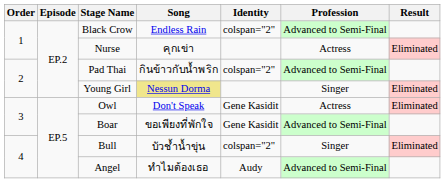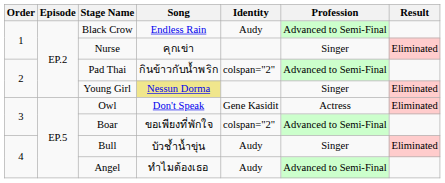(249, 29) colspan="2" -> (251, 29) Audy
(335, 48) Actress -> (335, 48) Singer
(251, 124) Gene Kasidit -> (249, 124) colspan="2"
(249, 146) colspan="2" -> (251, 146) Audy
